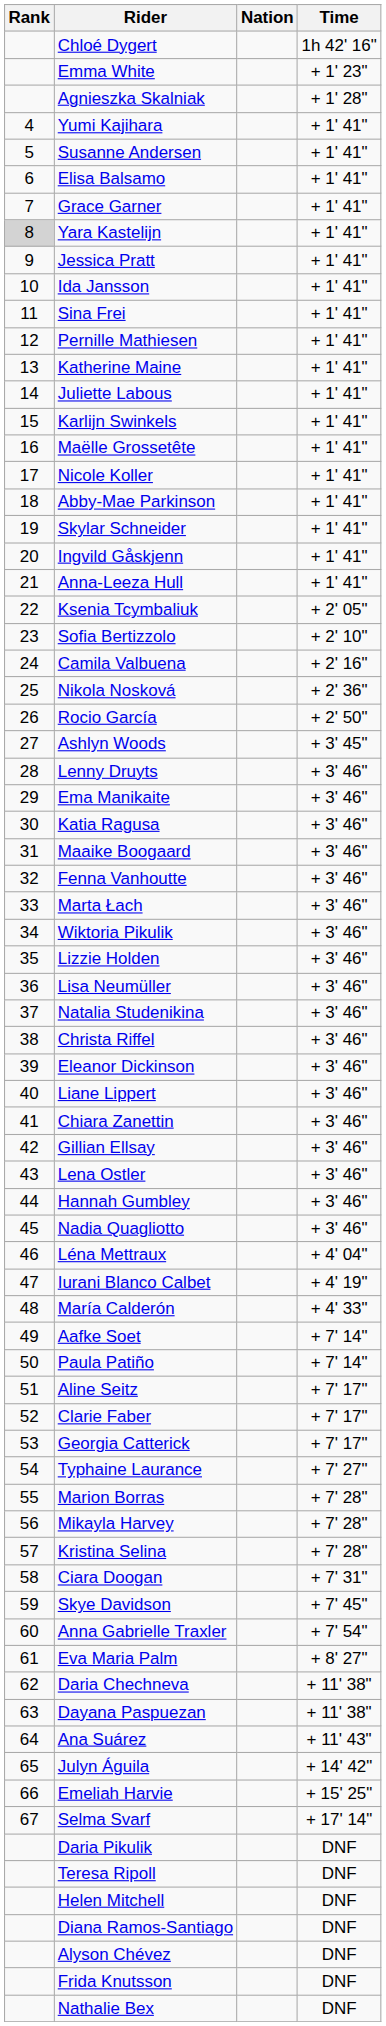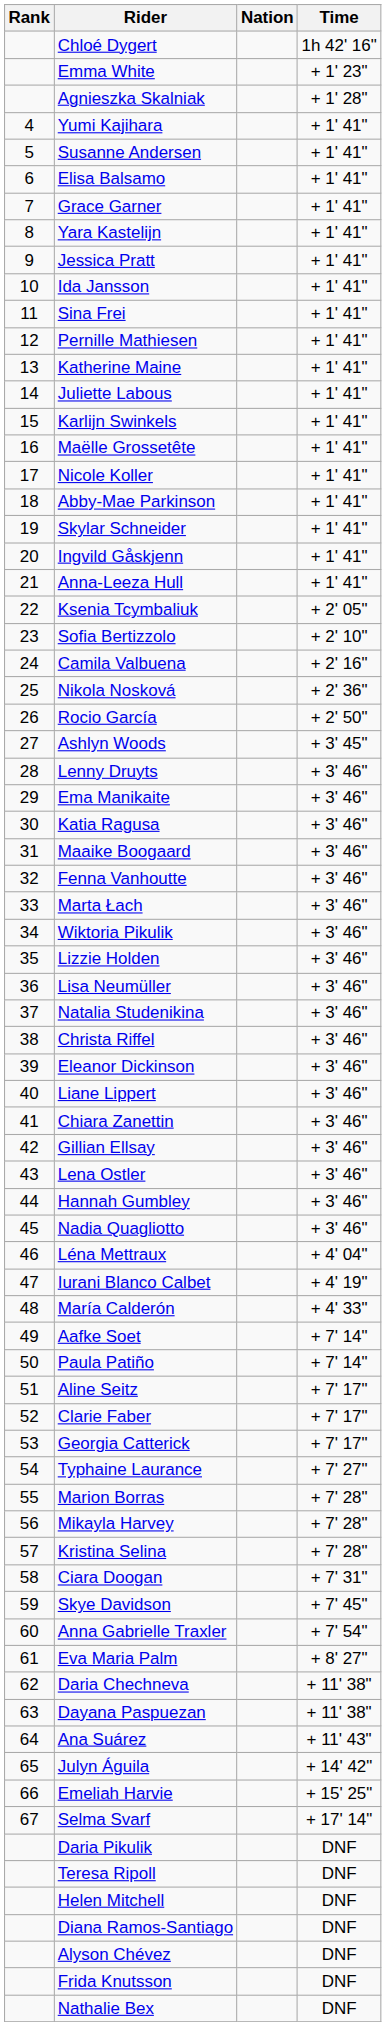(29, 233) lightgrey background -> (29, 233) no background
